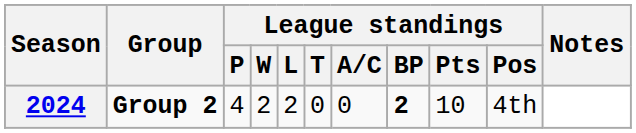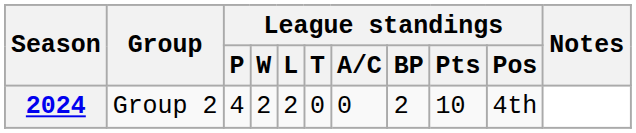(165, 107) bold -> (165, 107) normal
(401, 107) bold -> (401, 107) normal
